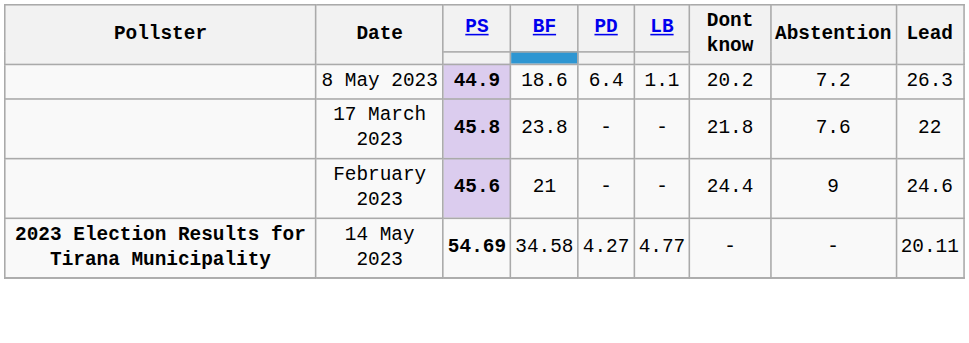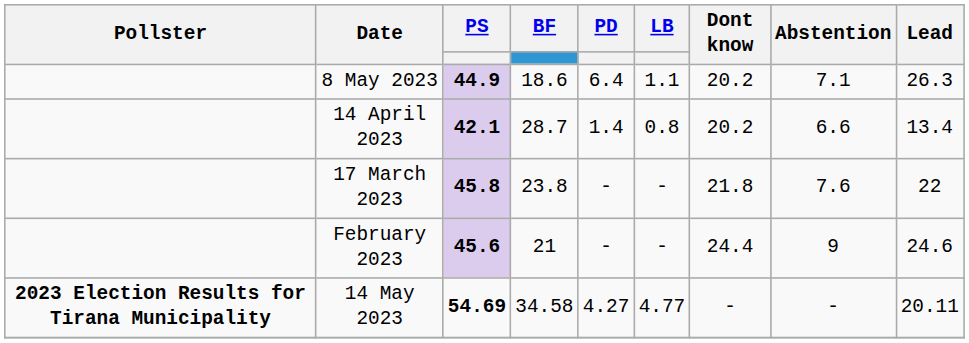(833, 82) 7.2 -> (833, 82) 7.1
+ row: (380, 129)
